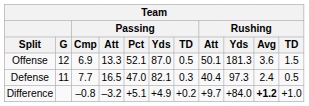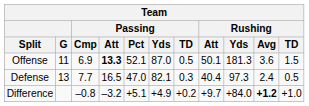(64, 61) 12 -> (64, 61) 11
(111, 61) normal -> (111, 61) bold
(64, 77) 11 -> (64, 77) 13
